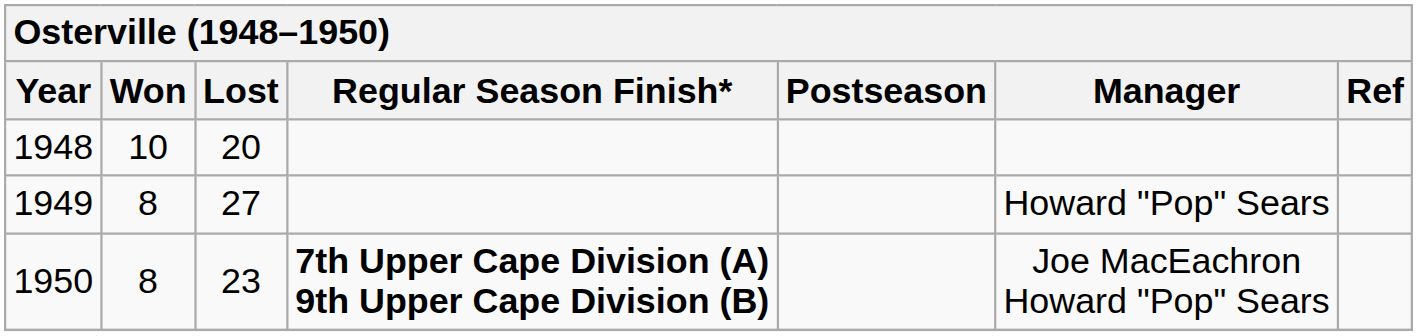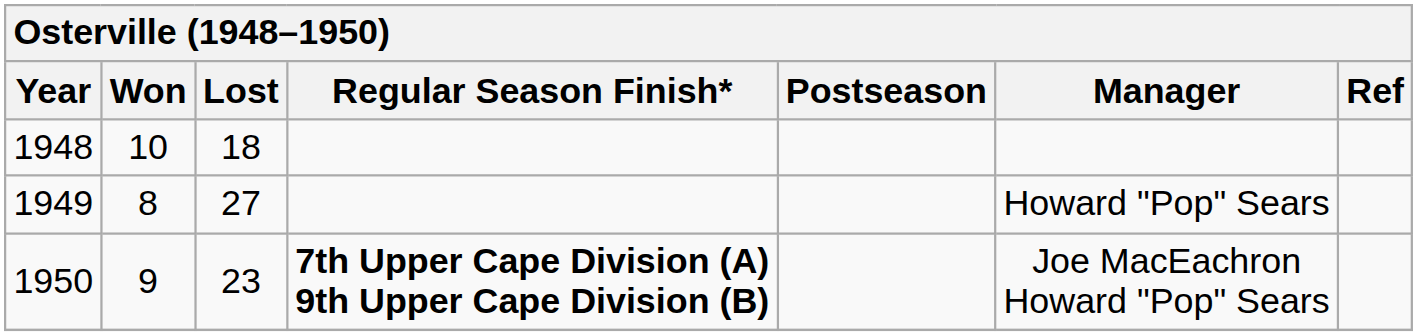(241, 146) 20 -> (241, 146) 18
(148, 280) 8 -> (148, 280) 9
